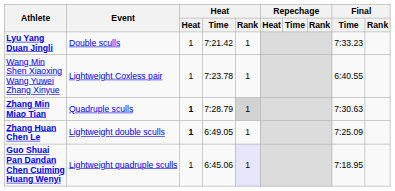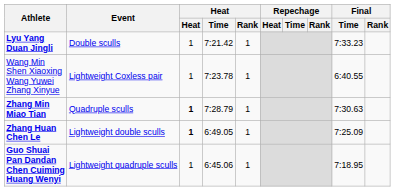(248, 109) lightgrey background -> (248, 109) no background
(248, 165) lavender background -> (248, 165) no background
